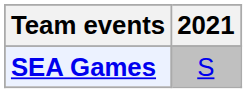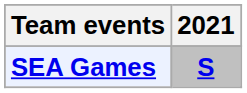(206, 66) normal -> (206, 66) bold
